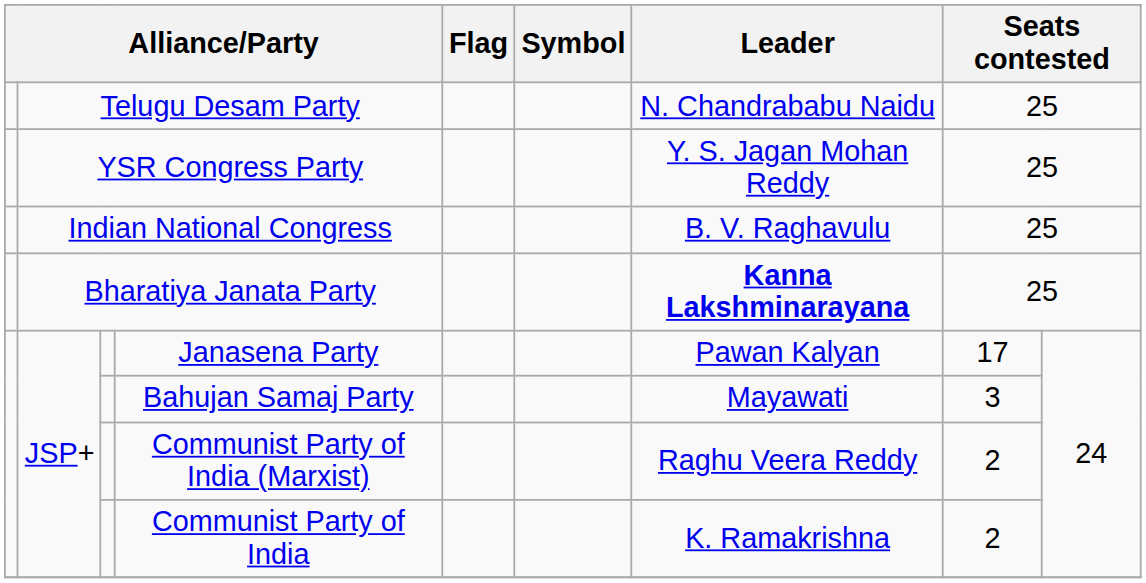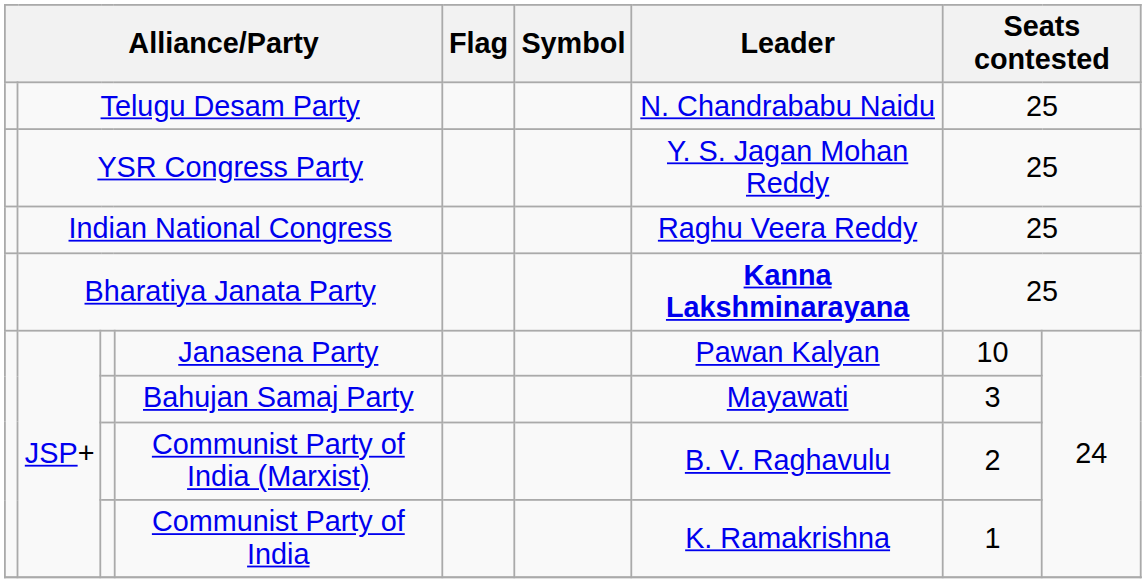(788, 229) B. V. Raghavulu -> (788, 229) Raghu Veera Reddy
(993, 352) 17 -> (993, 352) 10
(788, 460) Raghu Veera Reddy -> (788, 460) B. V. Raghavulu
(993, 538) 2 -> (993, 538) 1
